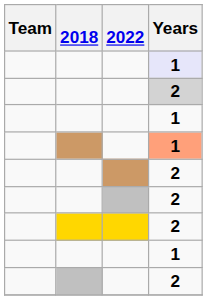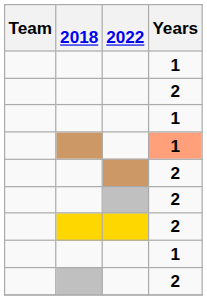(175, 65) lavender background -> (175, 65) no background
(175, 92) lightgrey background -> (175, 92) no background
